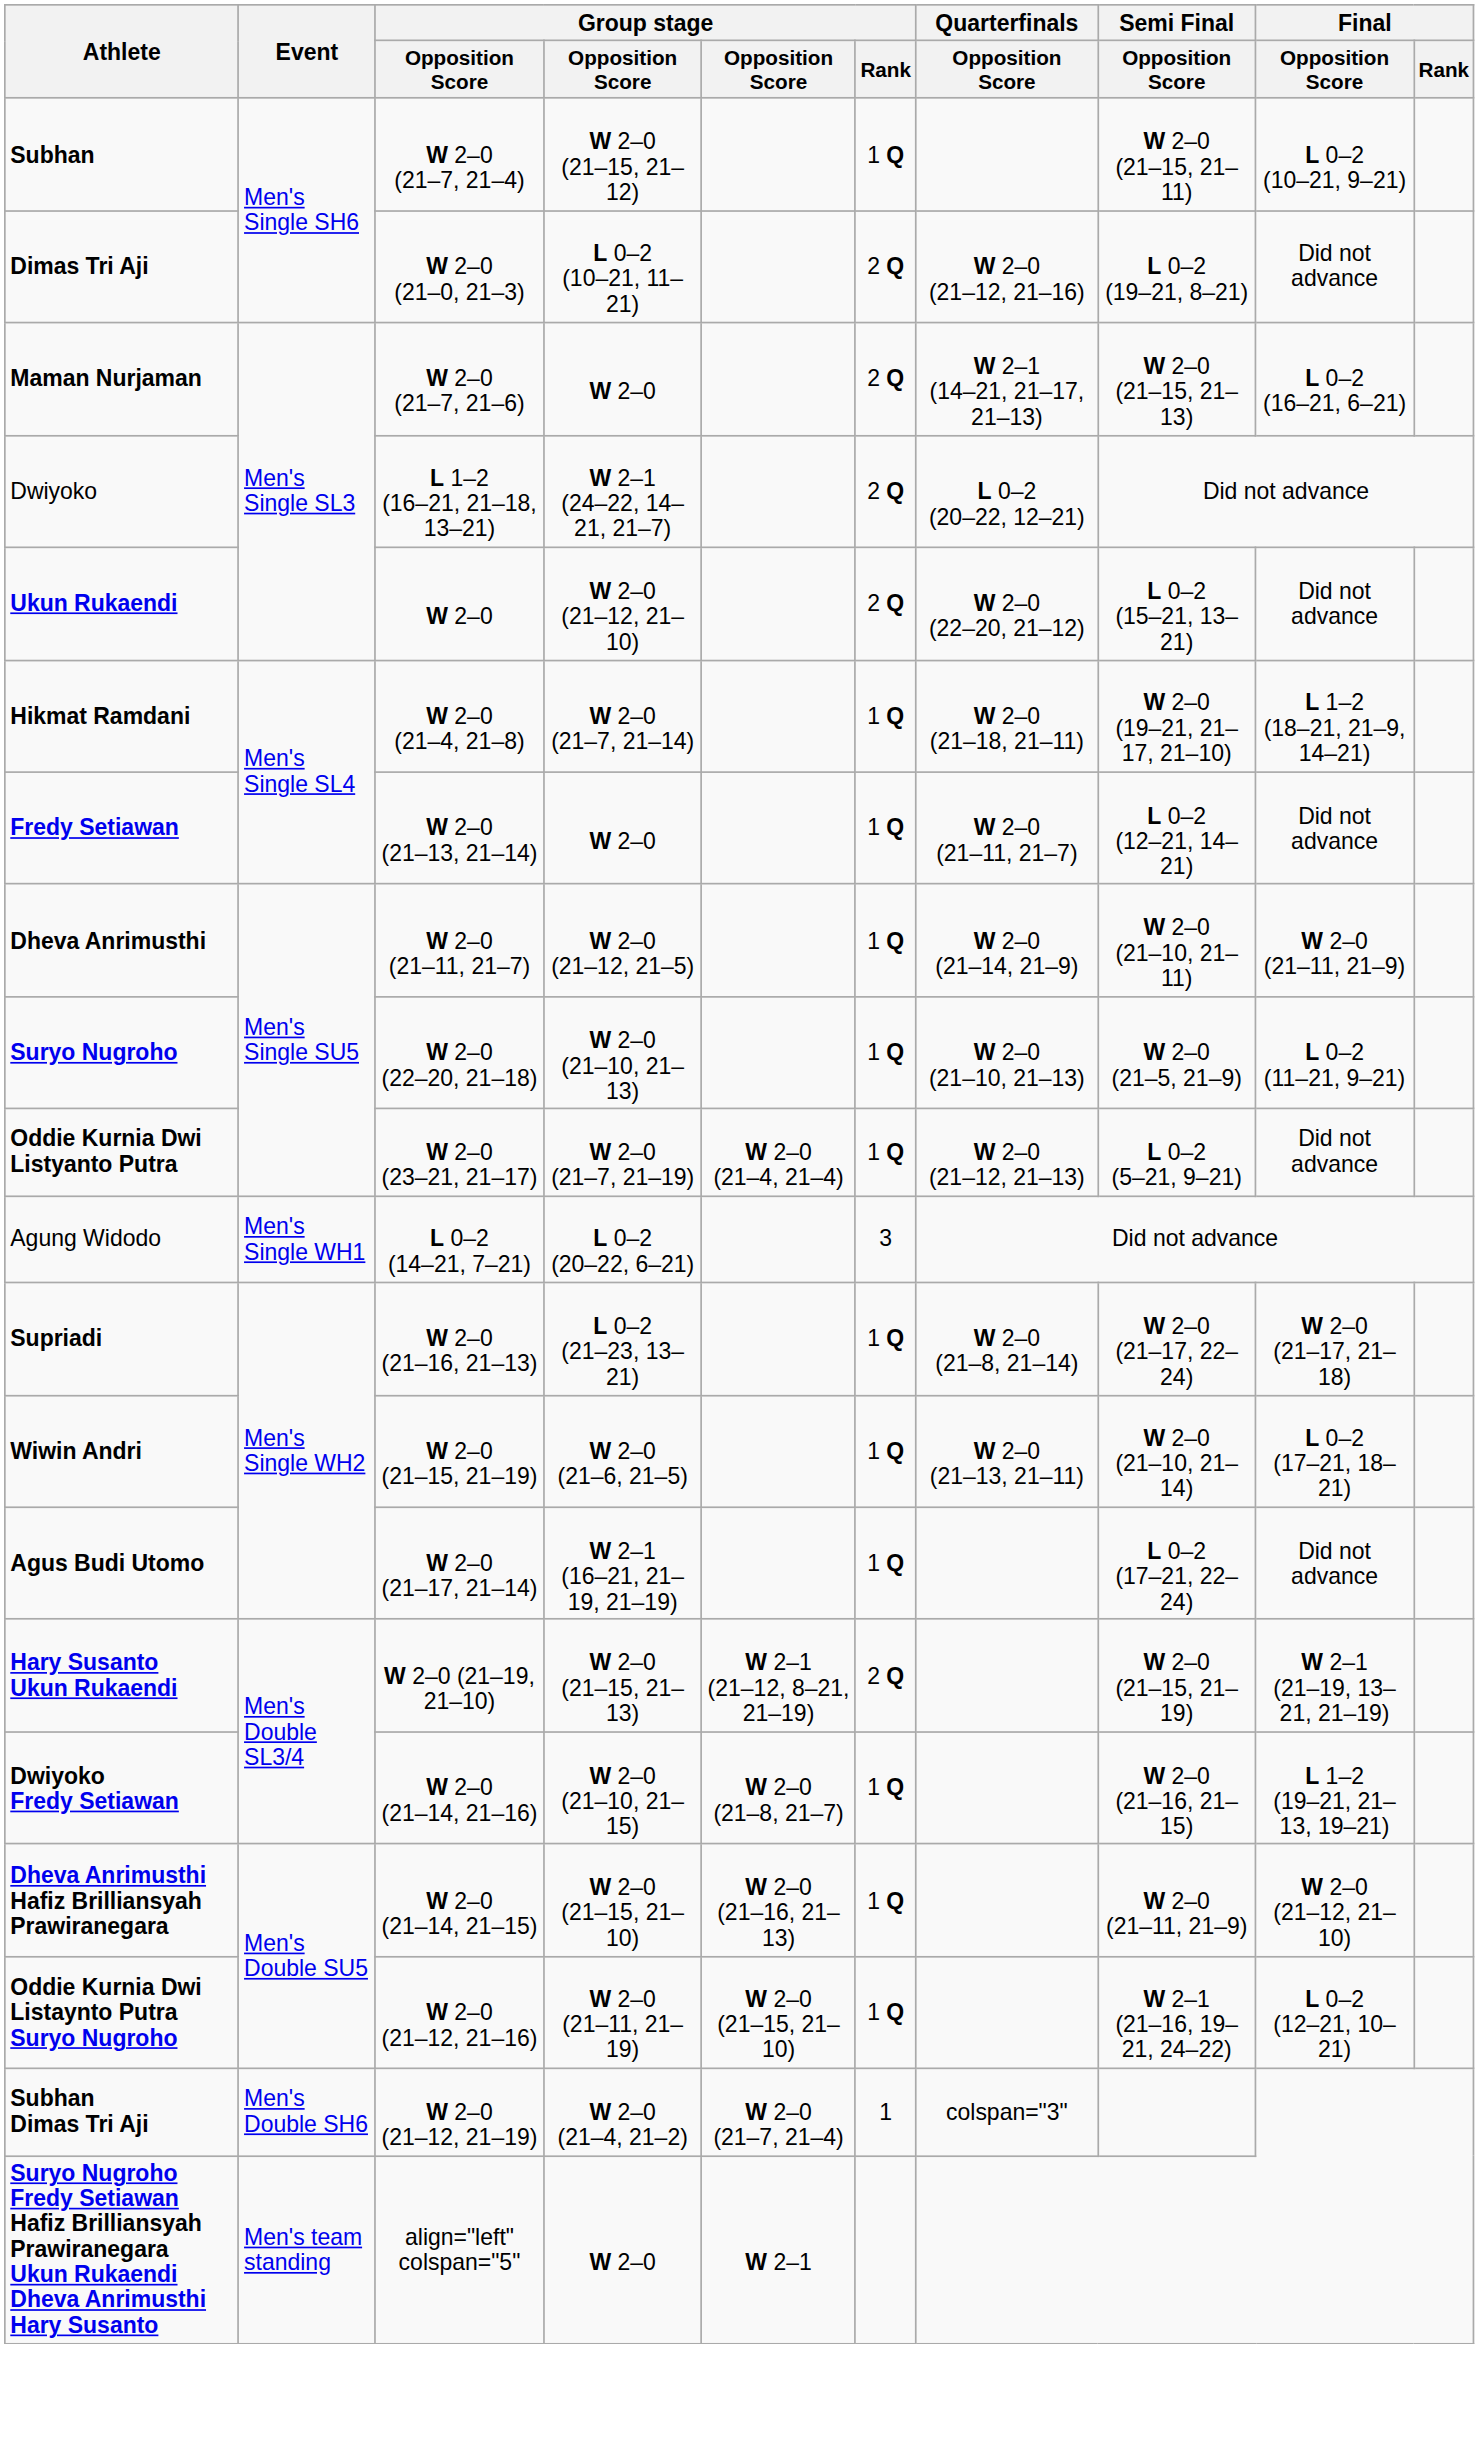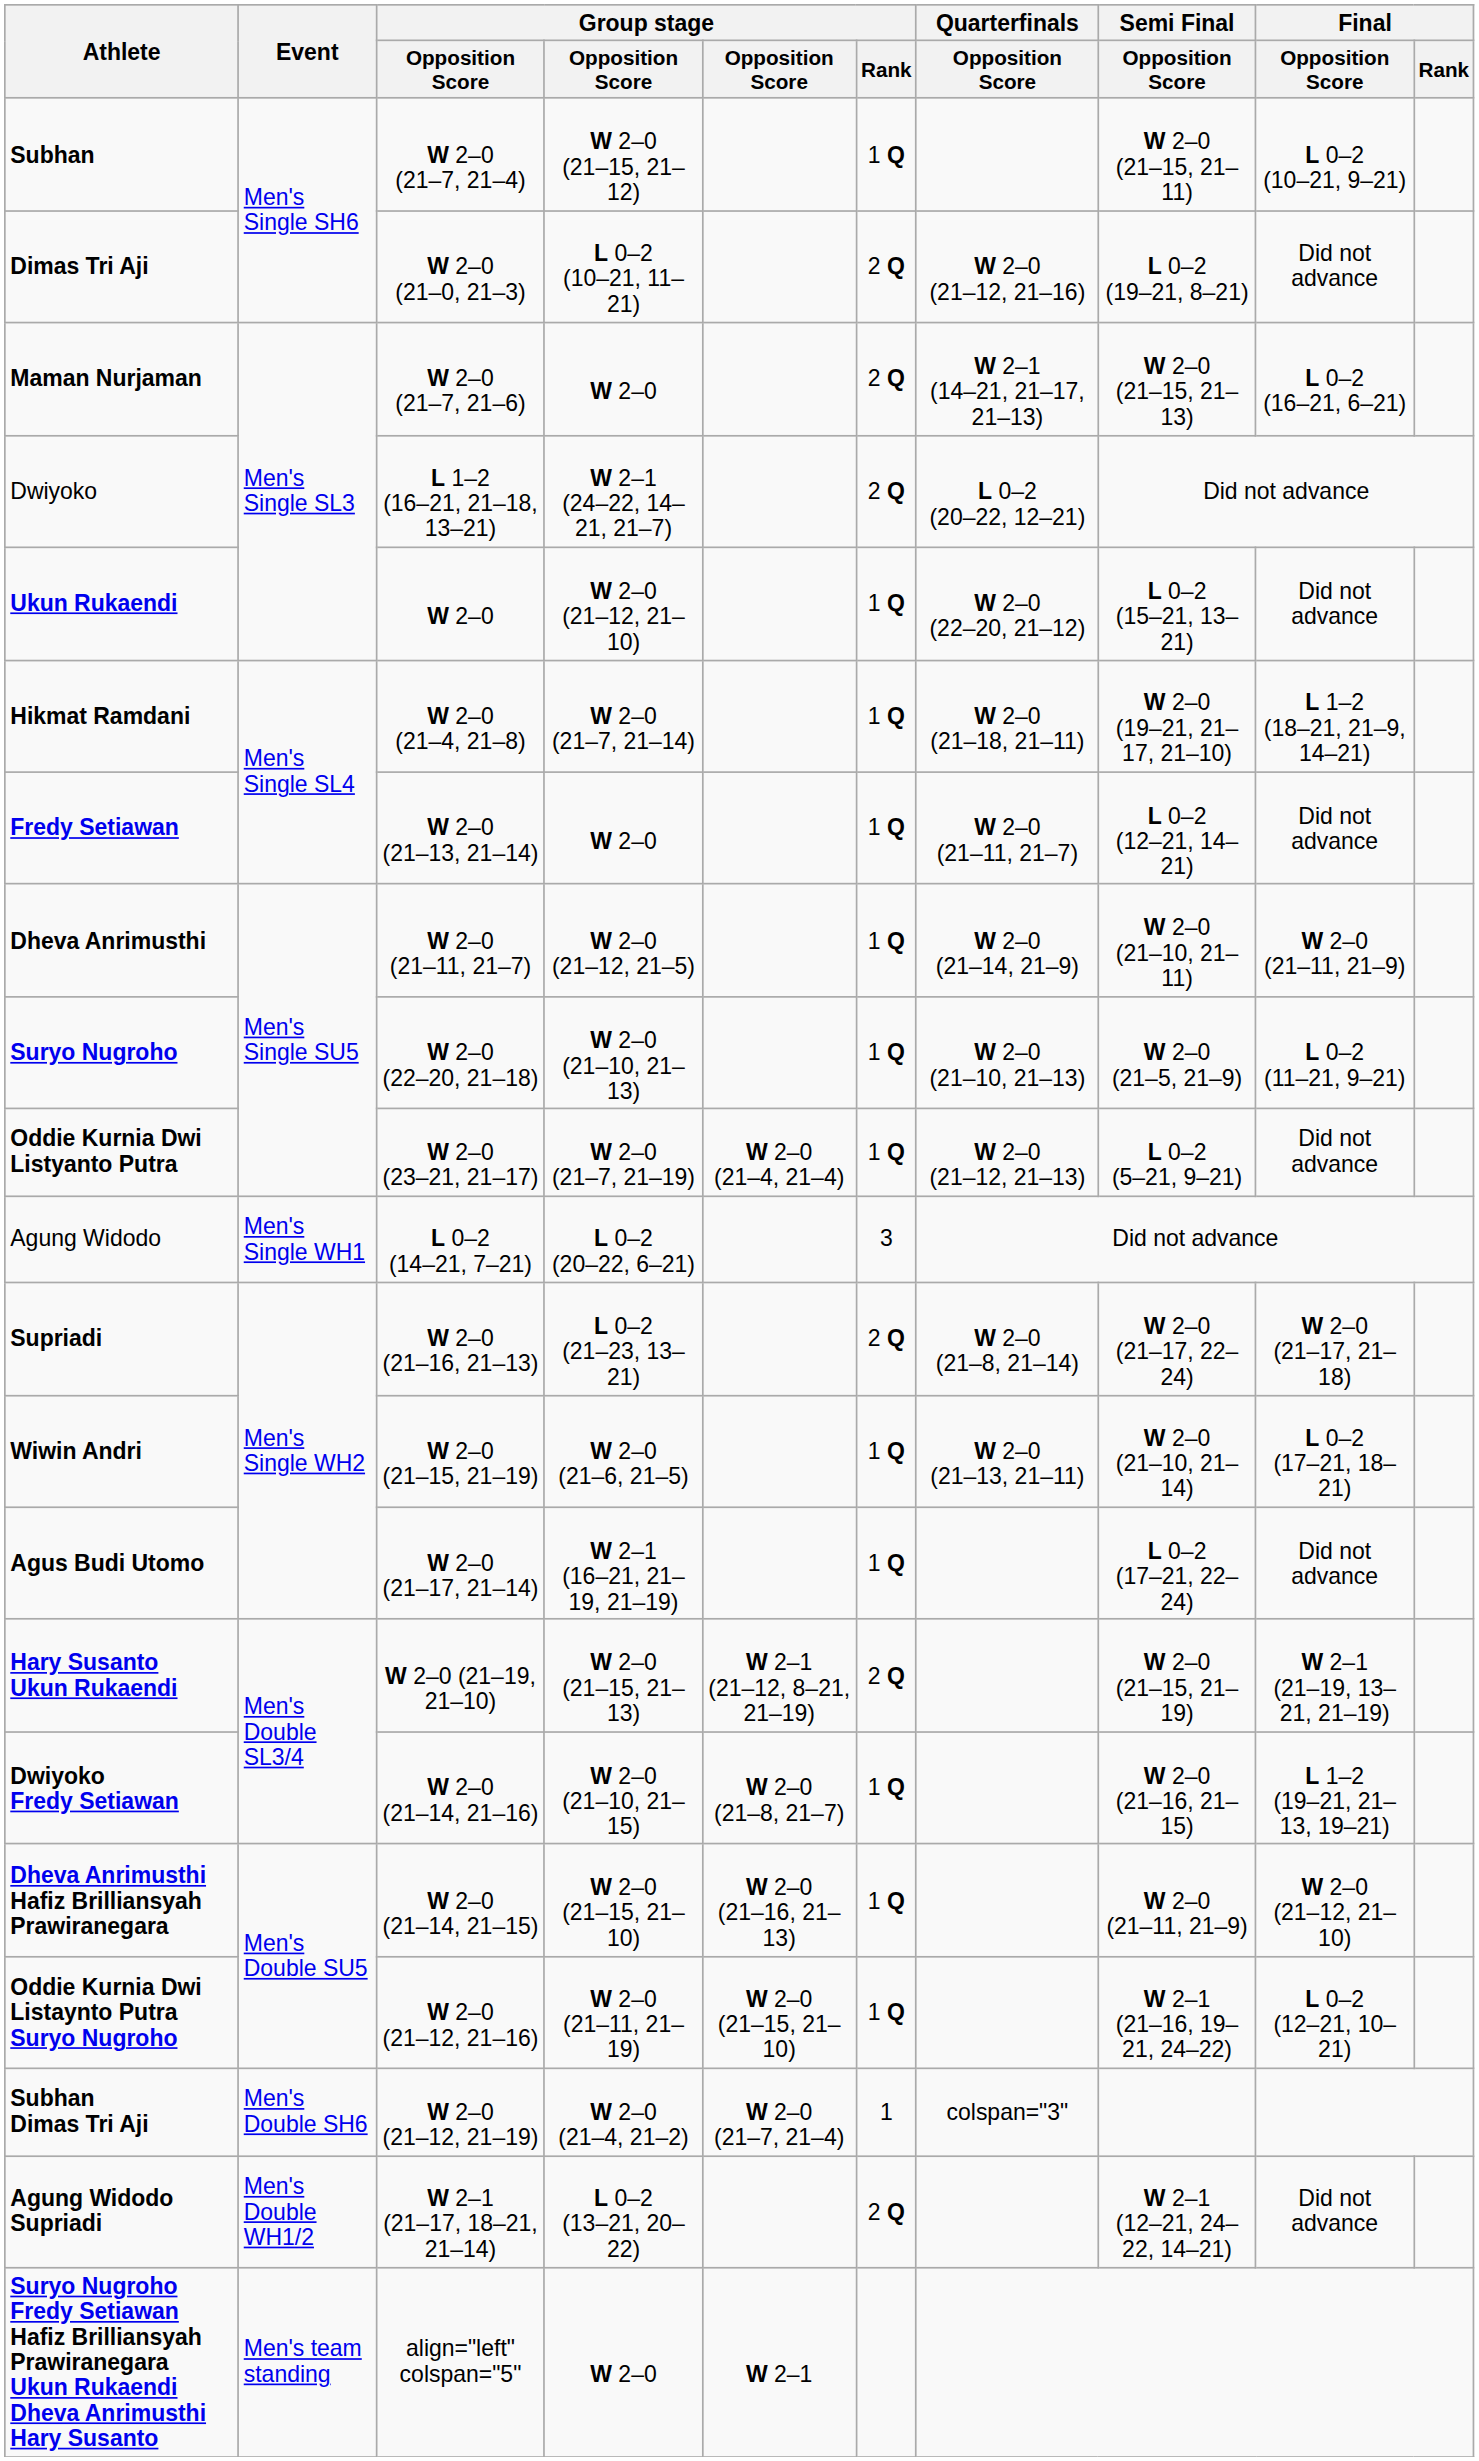(886, 603) 2 Q -> (886, 603) 1 Q
(886, 1338) 1 Q -> (886, 1338) 2 Q
+ row: (92, 2211)
